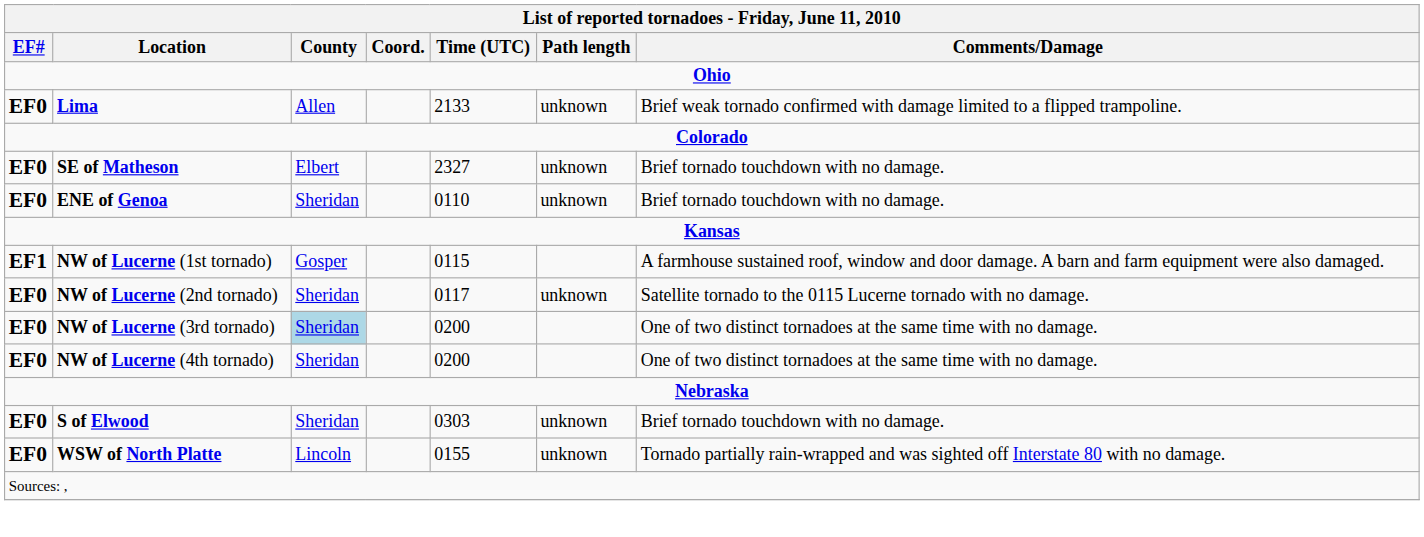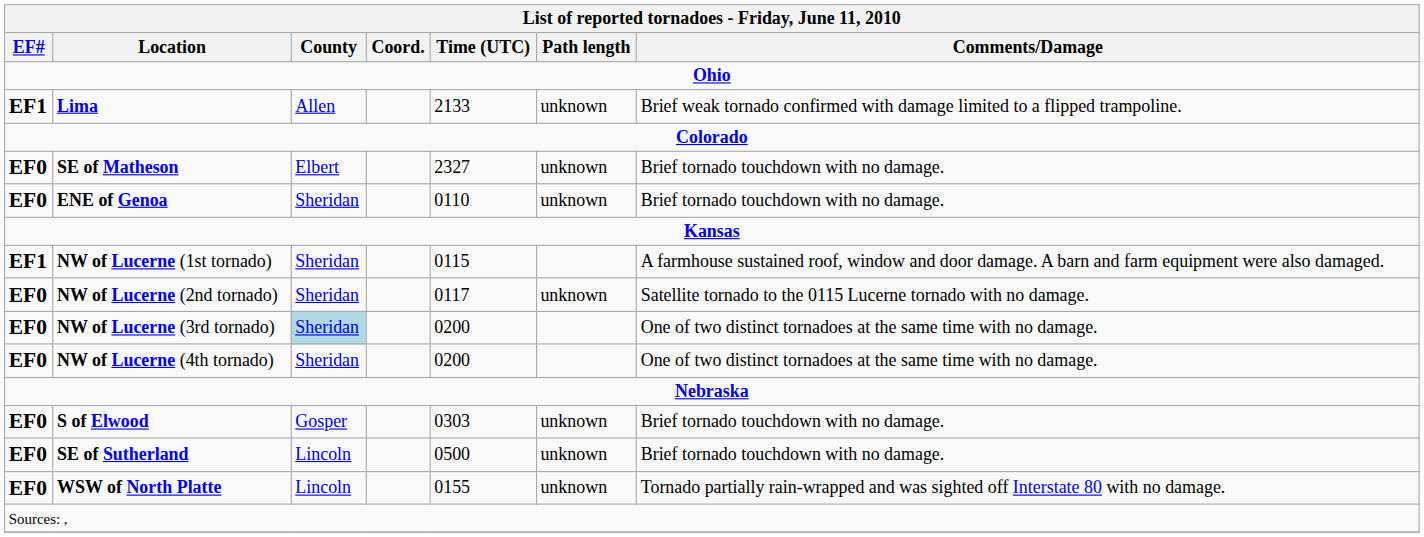(28, 106) EF0 -> (28, 106) EF1
(321, 261) Gosper -> (327, 261) Sheridan
(327, 421) Sheridan -> (321, 421) Gosper
+ row: (123, 454)
